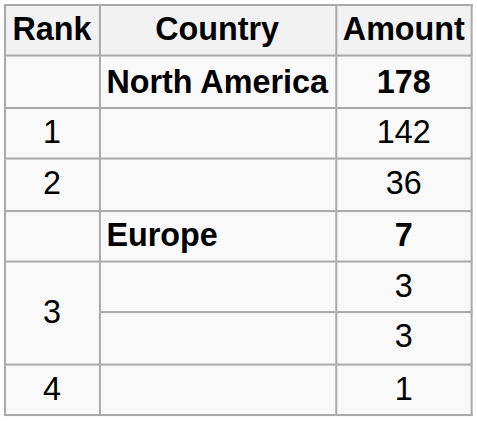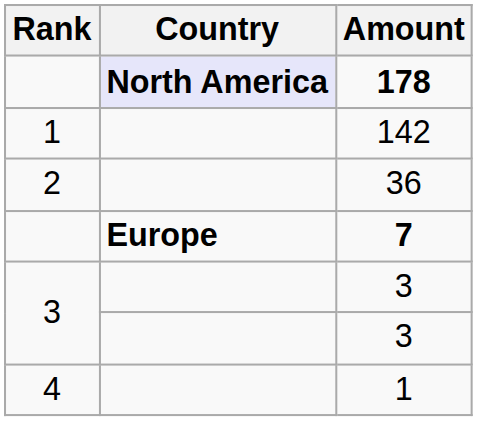(217, 81) no background -> (217, 81) lavender background
